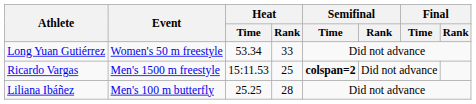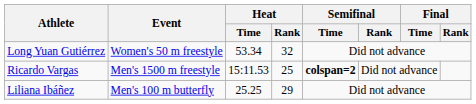(287, 51) 33 -> (287, 51) 32
(287, 90) 28 -> (287, 90) 29
